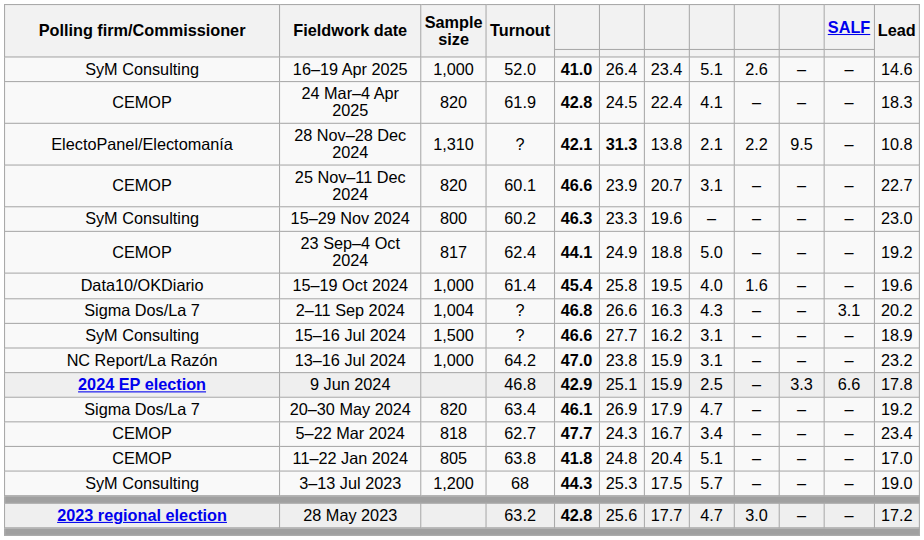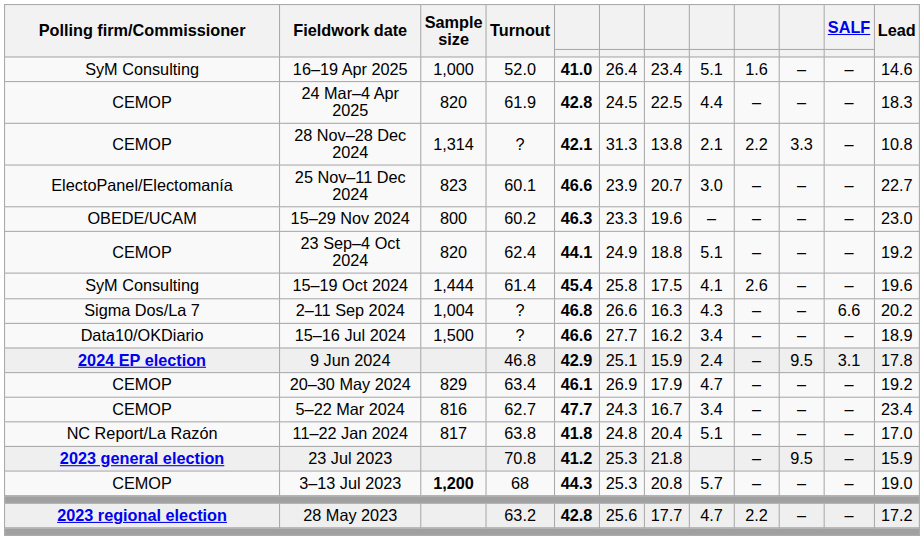(757, 69) 2.6 -> (757, 69) 1.6
(667, 102) 22.4 -> (667, 102) 22.5
(712, 102) 4.1 -> (712, 102) 4.4
(142, 144) ElectoPanel/Electomanía -> (142, 144) CEMOP
(454, 144) 1,310 -> (454, 144) 1,314
(622, 144) bold -> (622, 144) normal
(802, 144) 9.5 -> (802, 144) 3.3
(142, 186) CEMOP -> (142, 186) ElectoPanel/Electomanía
(454, 186) 820 -> (454, 186) 823
(712, 186) 3.1 -> (712, 186) 3.0
(142, 219) SyM Consulting -> (142, 219) OBEDE/UCAM
(454, 252) 817 -> (454, 252) 820
(712, 252) 5.0 -> (712, 252) 5.1
(142, 286) Data10/OKDiario -> (142, 286) SyM Consulting
(454, 286) 1,000 -> (454, 286) 1,444
(667, 286) 19.5 -> (667, 286) 17.5
(712, 286) 4.0 -> (712, 286) 4.1
(757, 286) 1.6 -> (757, 286) 2.6
(849, 310) 3.1 -> (849, 310) 6.6
(142, 335) SyM Consulting -> (142, 335) Data10/OKDiario
(712, 335) 3.1 -> (712, 335) 3.4
- row: (350, 360)
(712, 384) 2.5 -> (712, 360) 2.4
(802, 384) 3.3 -> (802, 360) 9.5
(849, 384) 6.6 -> (849, 360) 3.1
(142, 409) Sigma Dos/La 7 -> (142, 384) CEMOP
(454, 409) 820 -> (454, 384) 829
(454, 434) 818 -> (454, 409) 816
(142, 458) CEMOP -> (142, 434) NC Report/La Razón
(454, 458) 805 -> (454, 434) 817
+ row: (350, 458)
(142, 483) SyM Consulting -> (142, 483) CEMOP
(454, 483) normal -> (454, 483) bold
(667, 483) 17.5 -> (667, 483) 20.8
(757, 515) 3.0 -> (757, 515) 2.2
